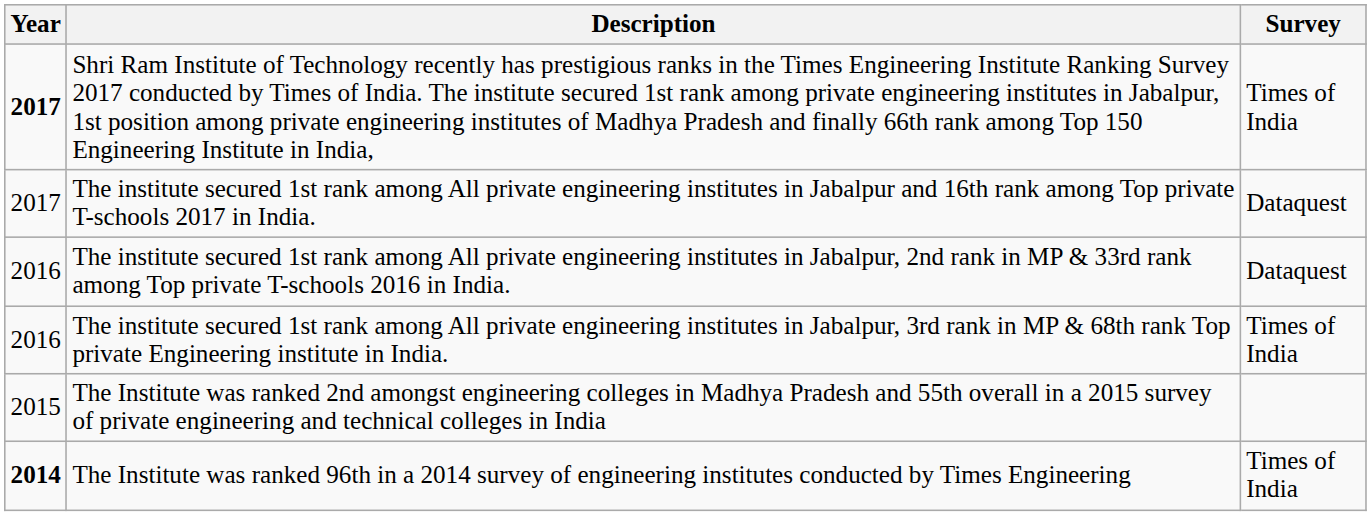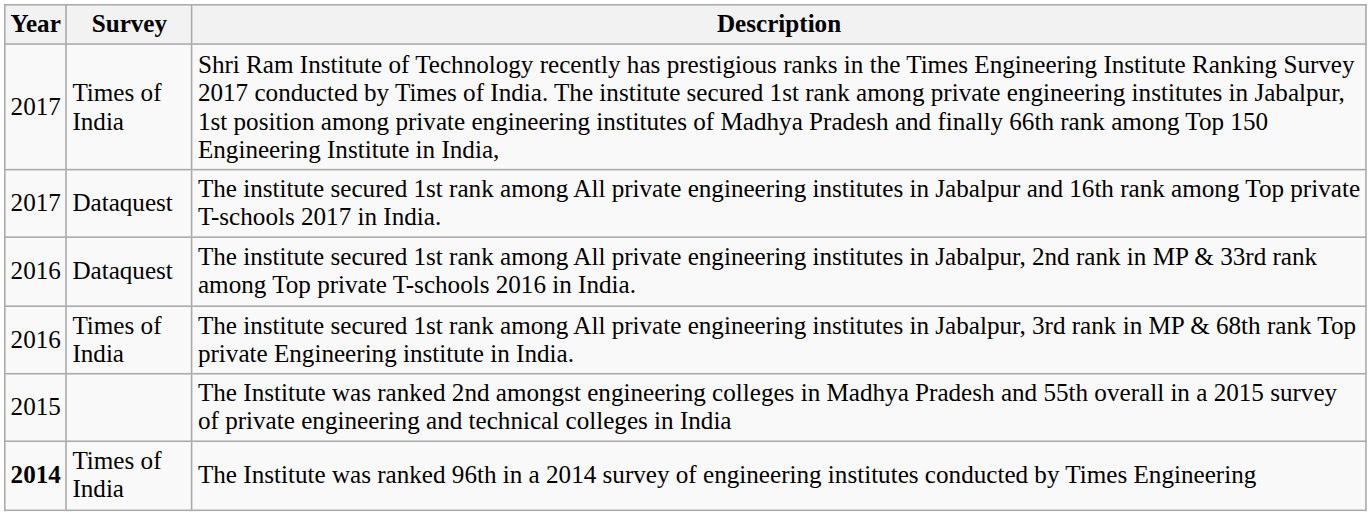columns swapped: (654, 24) <-> (1303, 24)
(36, 106) bold -> (36, 106) normal
